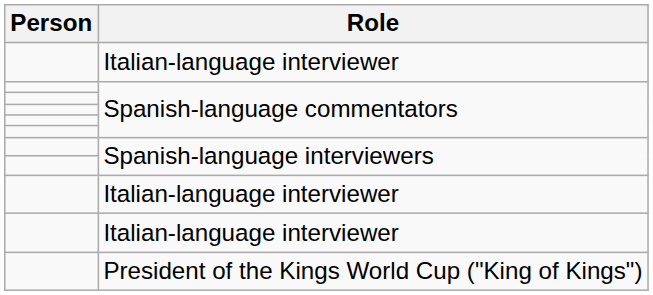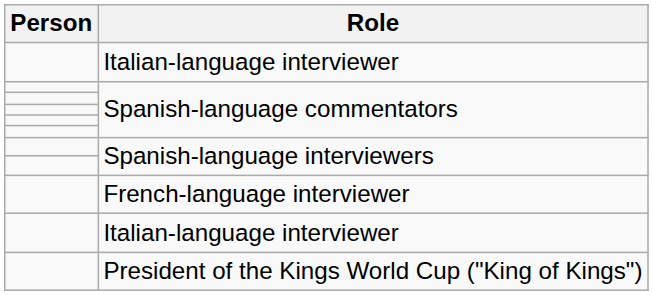(251, 194) Italian-language interviewer -> (256, 194) French-language interviewer
